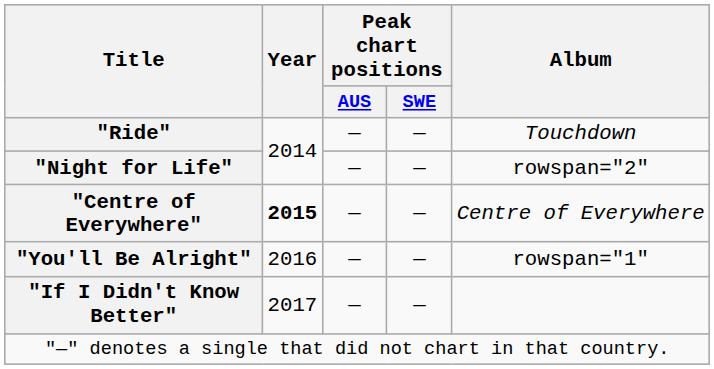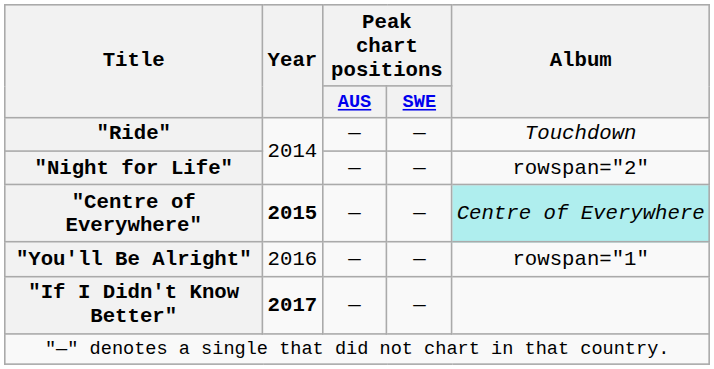(581, 214) no background -> (581, 214) paleturquoise background
(292, 305) normal -> (292, 305) bold
